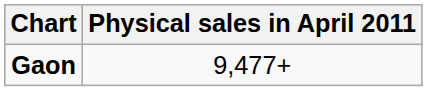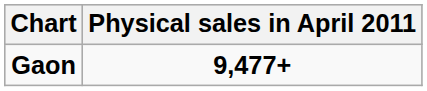(252, 64) normal -> (252, 64) bold
